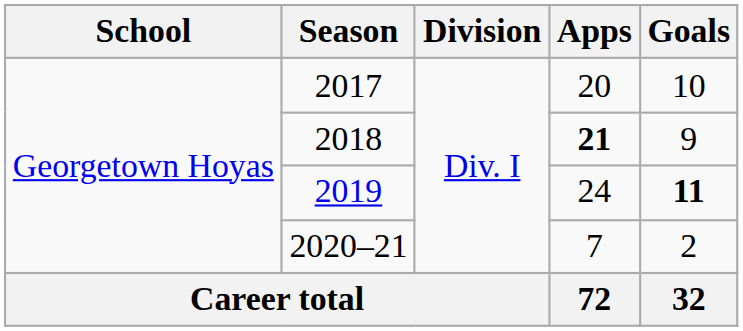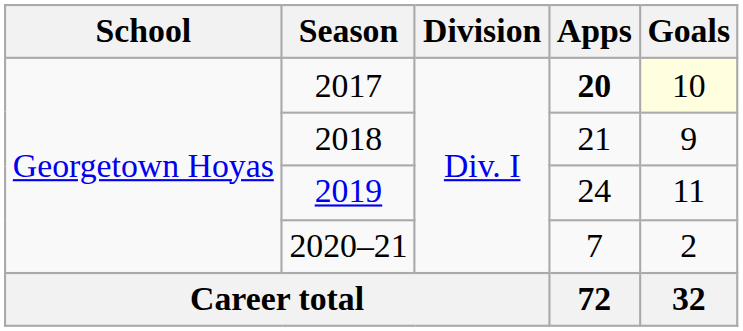(594, 84) normal -> (594, 84) bold
(689, 84) no background -> (689, 84) lightyellow background
(594, 138) bold -> (594, 138) normal
(689, 191) bold -> (689, 191) normal
